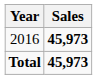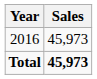(68, 39) bold -> (68, 39) normal
